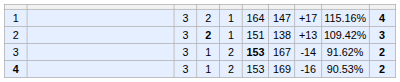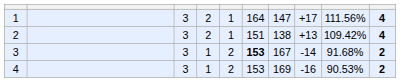(345, 18) 115.16% -> (345, 18) 111.56%
(208, 35) bold -> (208, 35) normal
(382, 35) 3 -> (382, 35) 4
(345, 52) 91.62% -> (345, 52) 91.68%
(16, 69) bold -> (16, 69) normal
